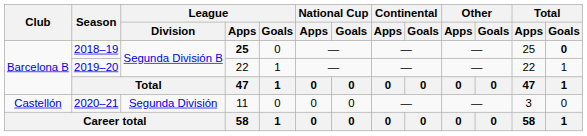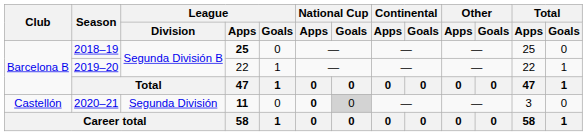(564, 49) bold -> (564, 49) normal
(242, 103) normal -> (242, 103) bold
(314, 103) normal -> (314, 103) bold
(351, 103) no background -> (351, 103) lightgrey background
